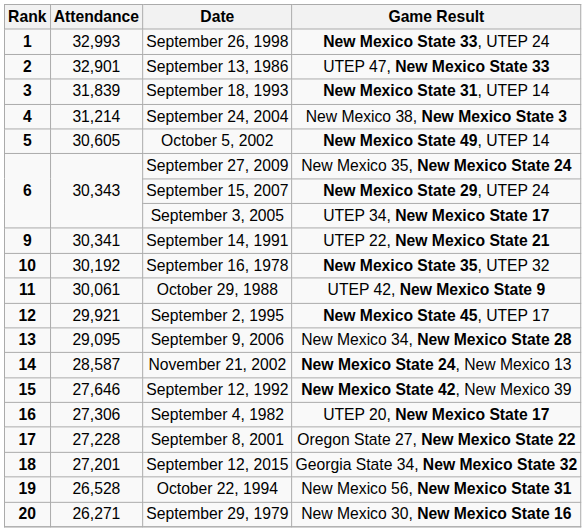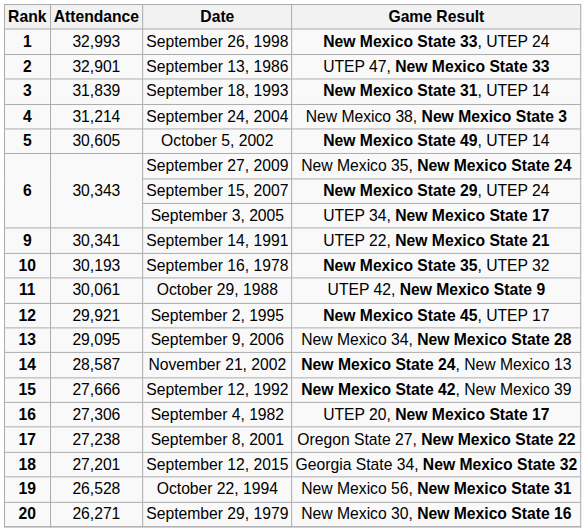(96, 265) 30,192 -> (96, 265) 30,193
(96, 389) 27,646 -> (96, 389) 27,666
(96, 439) 27,228 -> (96, 439) 27,238
